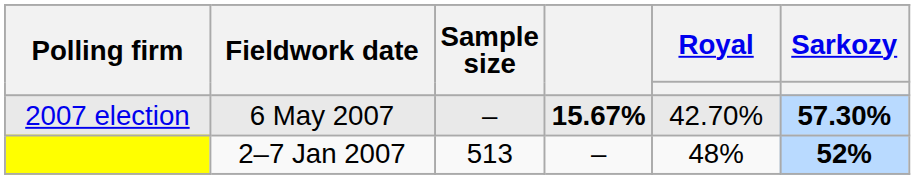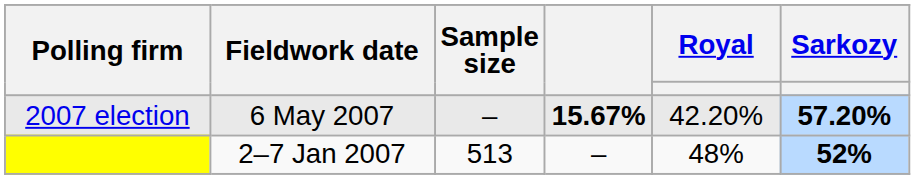(716, 115) 42.70% -> (716, 115) 42.20%
(844, 115) 57.30% -> (844, 115) 57.20%
